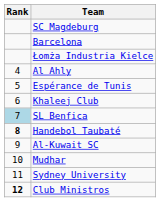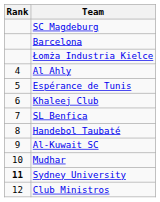(17, 116) lightblue background -> (17, 116) no background
(17, 130) bold -> (17, 130) normal
(17, 175) normal -> (17, 175) bold
(17, 190) bold -> (17, 190) normal
